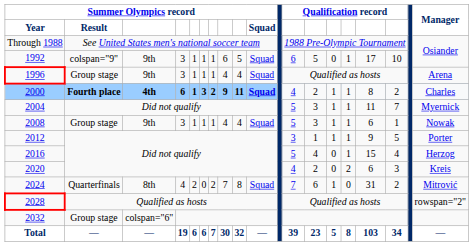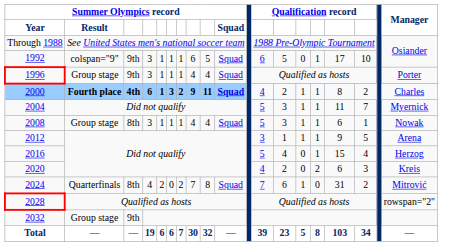(440, 75) Arena -> (409, 75) Porter
(149, 123) 9th -> (133, 123) 8th
(440, 138) Porter -> (409, 138) Arena
(149, 218) colspan="6" -> (133, 218) 9th
